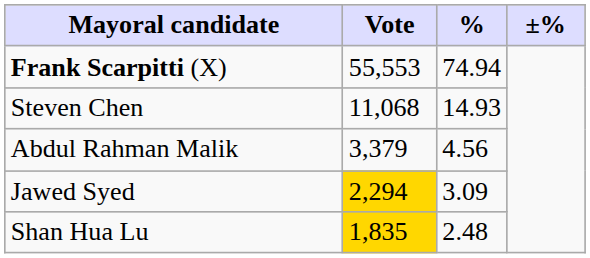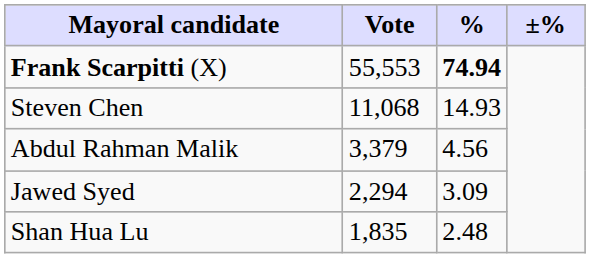(472, 66) normal -> (472, 66) bold
(378, 190) gold background -> (378, 190) no background
(378, 231) gold background -> (378, 231) no background
